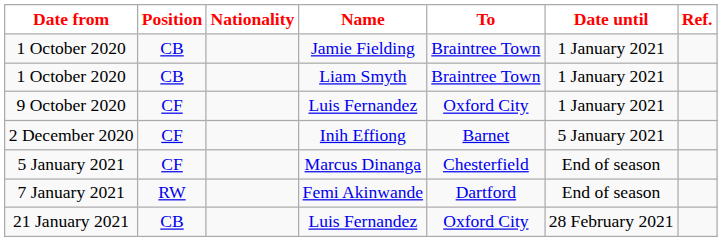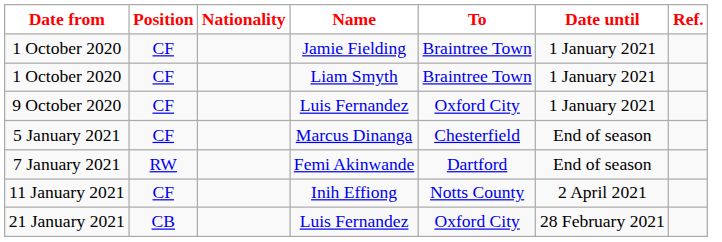(172, 48) CB -> (163, 48) CF
(172, 77) CB -> (163, 77) CF
- row: (71, 135)
+ row: (67, 193)
